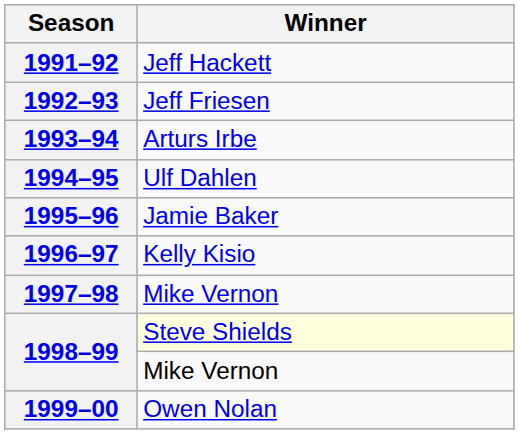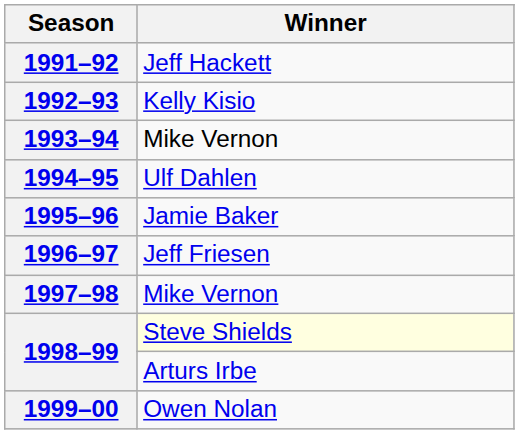(206, 100) Jeff Friesen -> (199, 100) Kelly Kisio
(200, 139) Arturs Irbe -> (211, 139) Mike Vernon
(199, 255) Kelly Kisio -> (206, 255) Jeff Friesen
(211, 370) Mike Vernon -> (200, 370) Arturs Irbe
